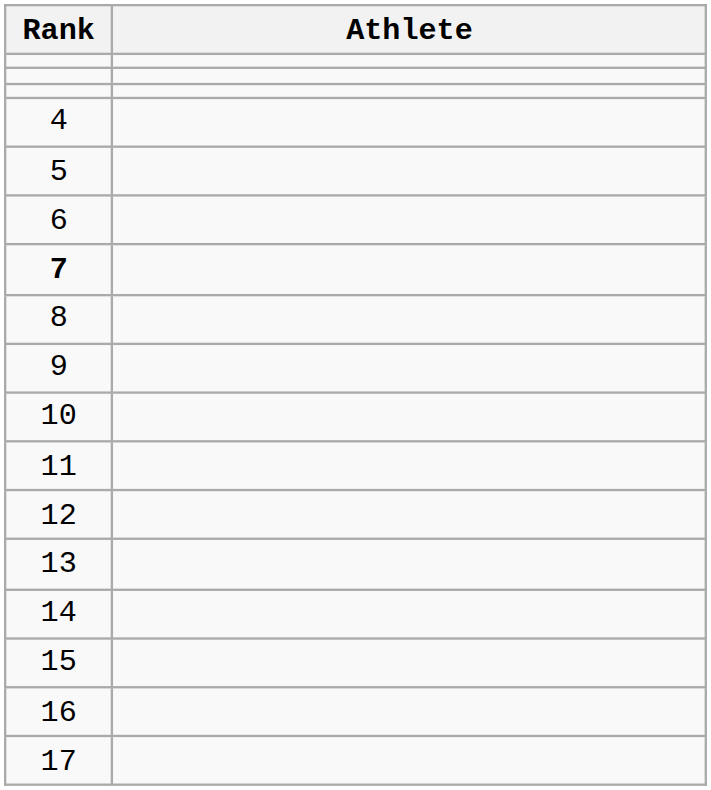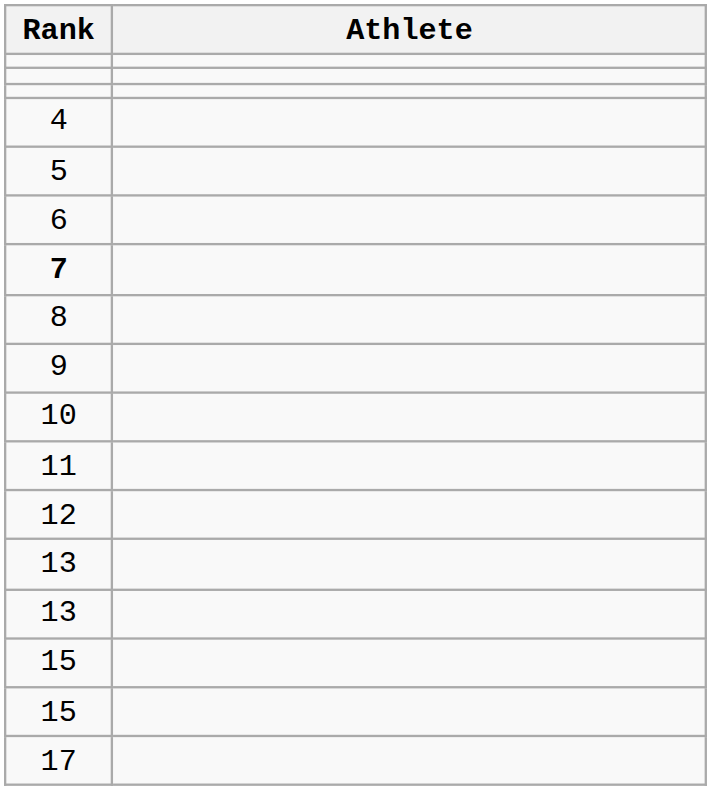(59, 614) 14 -> (59, 614) 13
(59, 712) 16 -> (59, 712) 15
